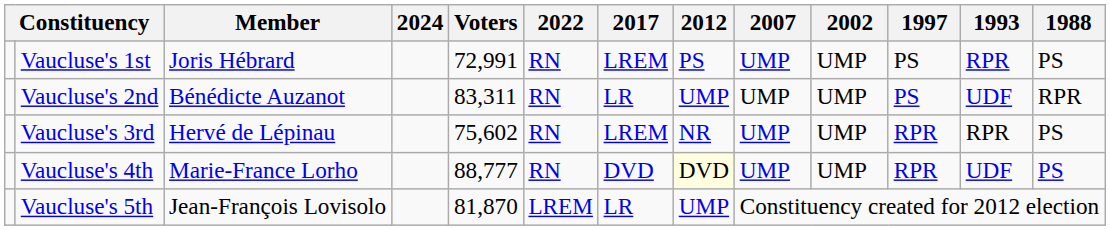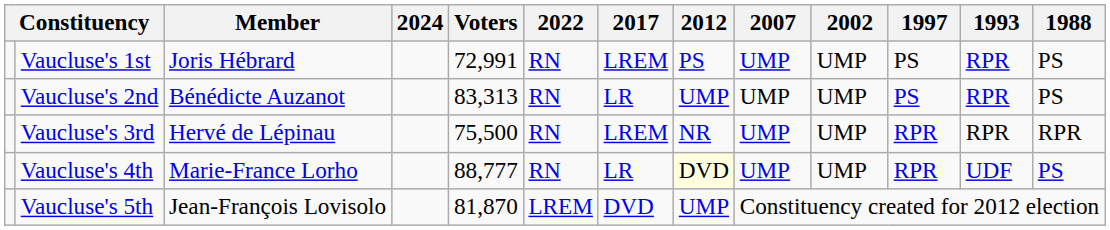(485, 96) 83,311 -> (486, 96) 83,313
(989, 96) UDF -> (988, 96) RPR
(1060, 96) RPR -> (1051, 96) PS
(486, 133) 75,602 -> (486, 133) 75,500
(1051, 133) PS -> (1060, 133) RPR
(629, 170) DVD -> (618, 170) LR
(618, 206) LR -> (629, 206) DVD
